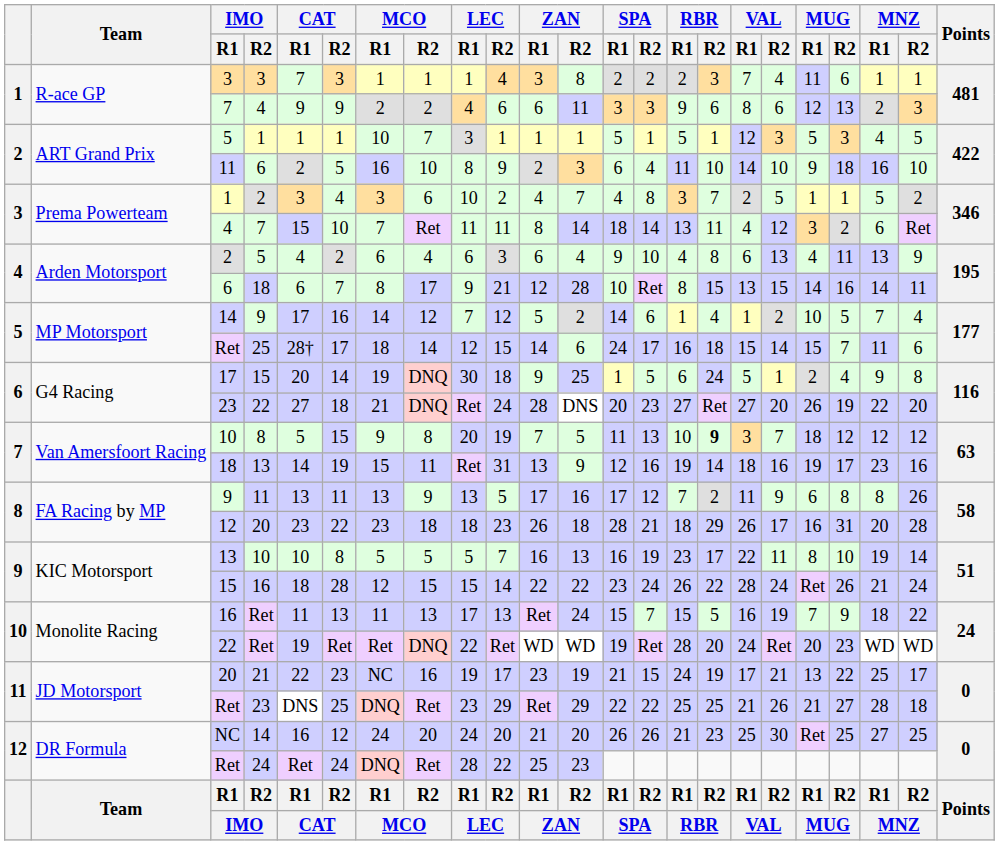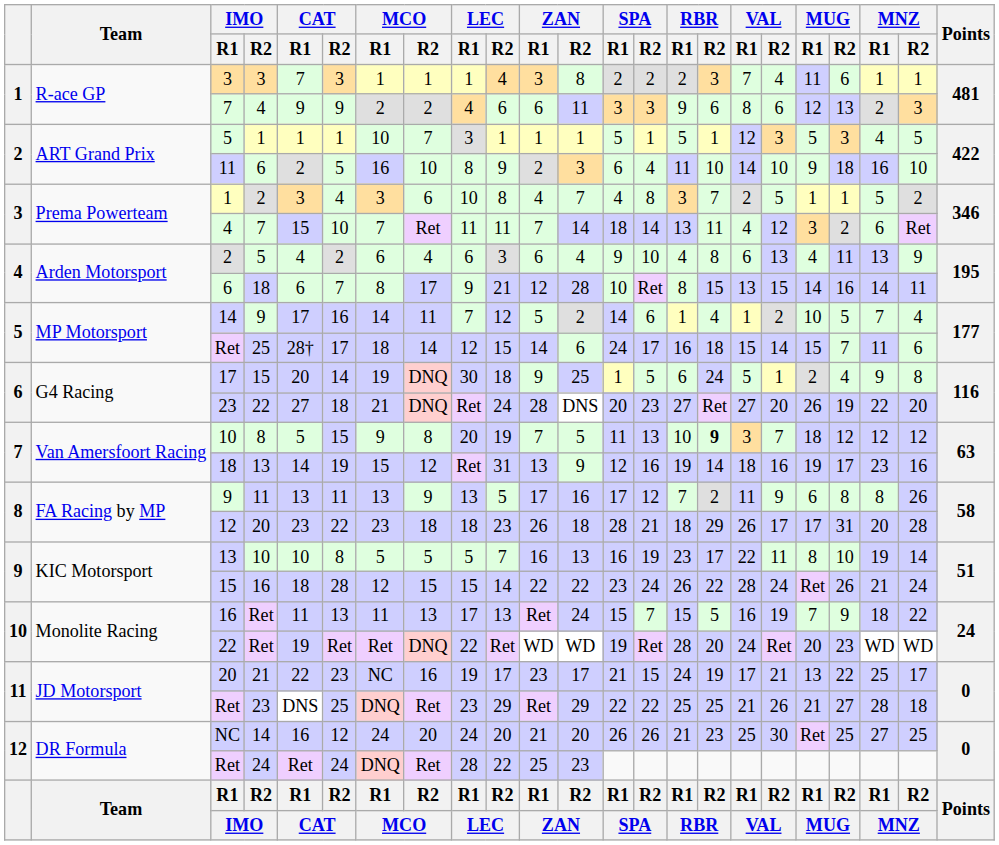(502, 198) 2 -> (502, 198) 8
(539, 227) 8 -> (539, 227) 7
(428, 317) 12 -> (428, 317) 11
(428, 466) 11 -> (428, 466) 12
(813, 526) 16 -> (813, 526) 17
(580, 675) 19 -> (580, 675) 17
